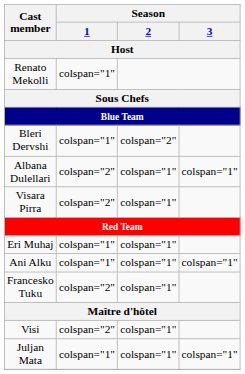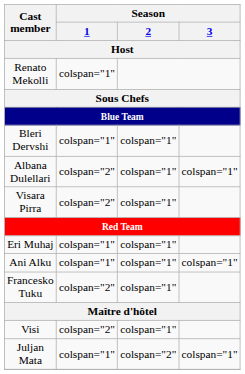(148, 140) colspan="2" -> (148, 140) colspan="1"
(148, 354) colspan="1" -> (148, 354) colspan="2"
